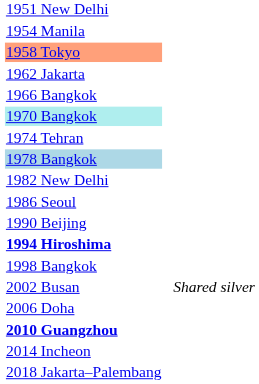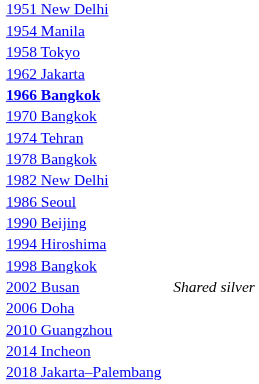(43, 52) lightsalmon background -> (43, 52) no background
(51, 95) normal -> (53, 95) bold
(51, 116) paleturquoise background -> (51, 116) no background
(51, 159) lightblue background -> (51, 159) no background
(59, 244) bold -> (56, 244) normal
(62, 329) bold -> (59, 329) normal
